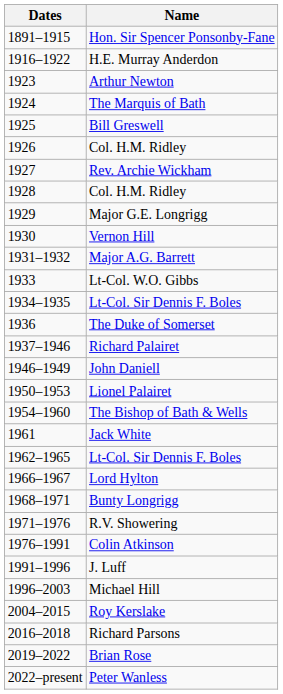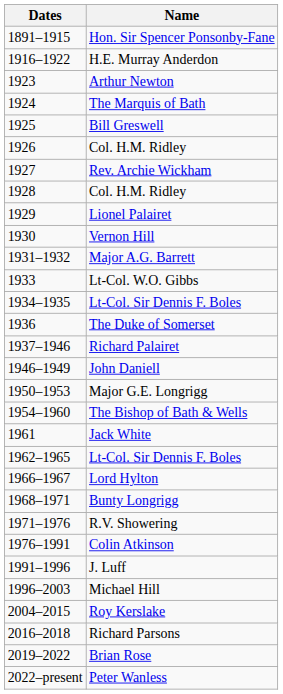(148, 214) Major G.E. Longrigg -> (130, 214) Lionel Palairet
(130, 390) Lionel Palairet -> (148, 390) Major G.E. Longrigg
